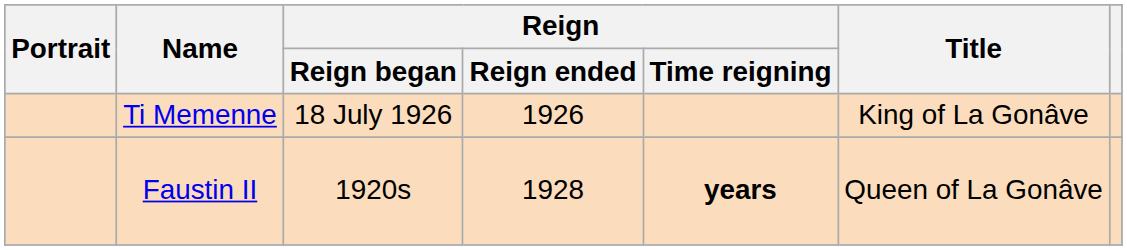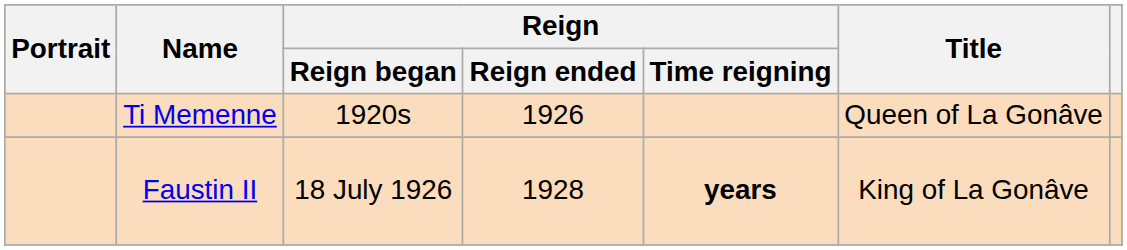(373, 114) 18 July 1926 -> (373, 114) 1920s
(974, 114) King of La Gonâve -> (974, 114) Queen of La Gonâve
(373, 190) 1920s -> (373, 190) 18 July 1926
(974, 190) Queen of La Gonâve -> (974, 190) King of La Gonâve
